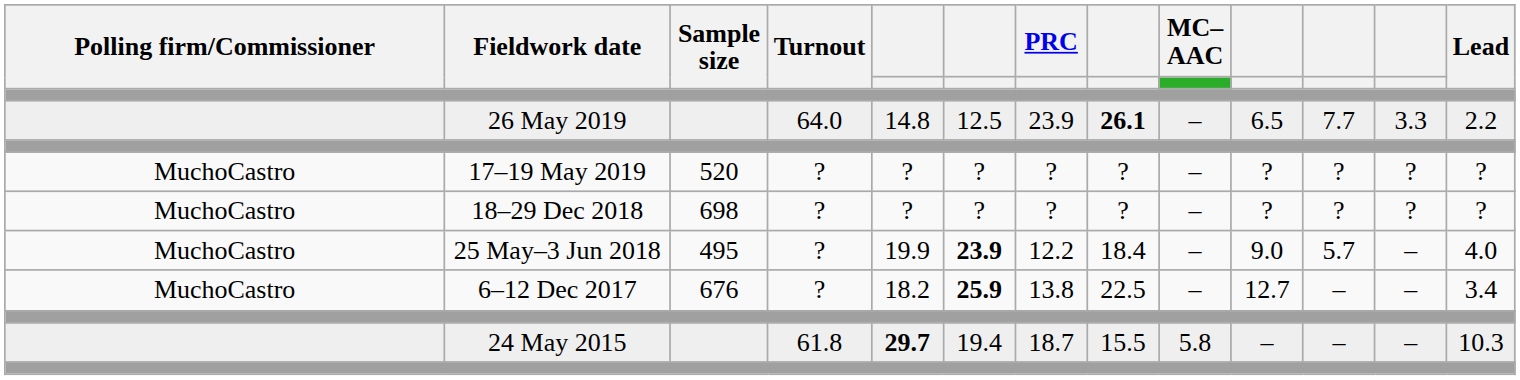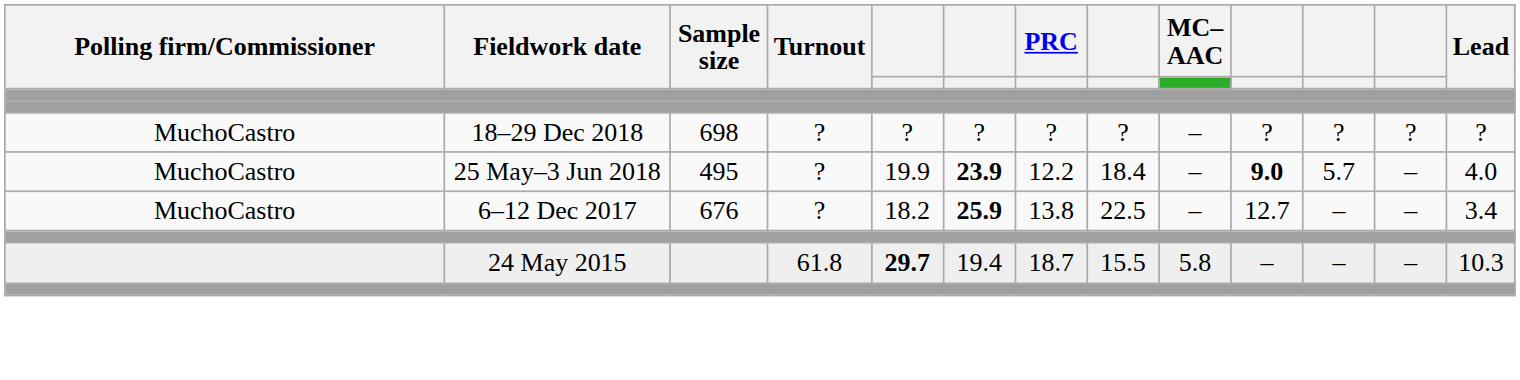- row: (557, 120)
- row: (557, 171)
(1267, 250) normal -> (1267, 171) bold
